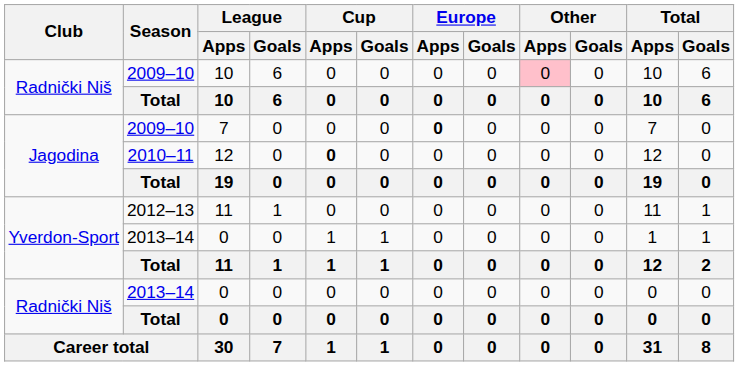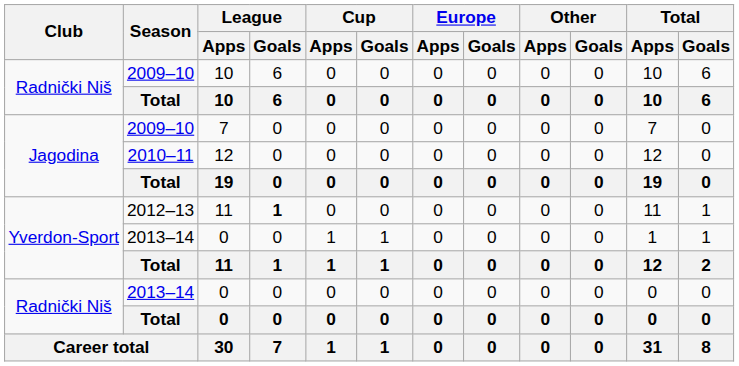(545, 73) pink background -> (545, 73) no background
(438, 127) bold -> (438, 127) normal
(331, 155) bold -> (331, 155) normal
(277, 210) normal -> (277, 210) bold
